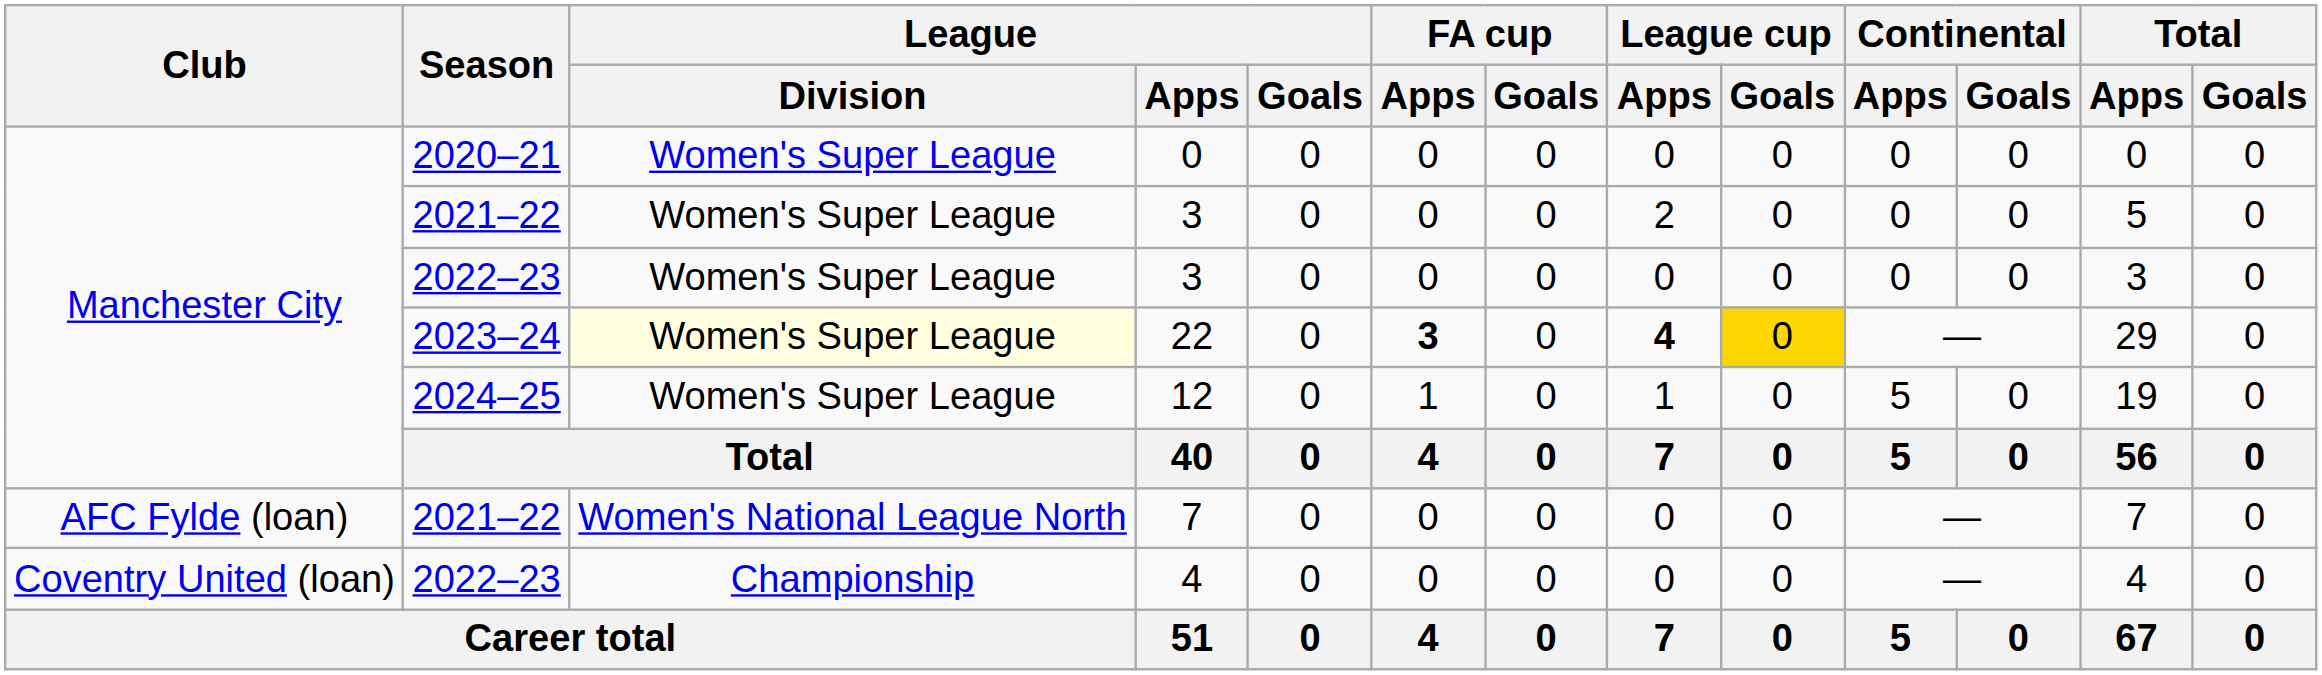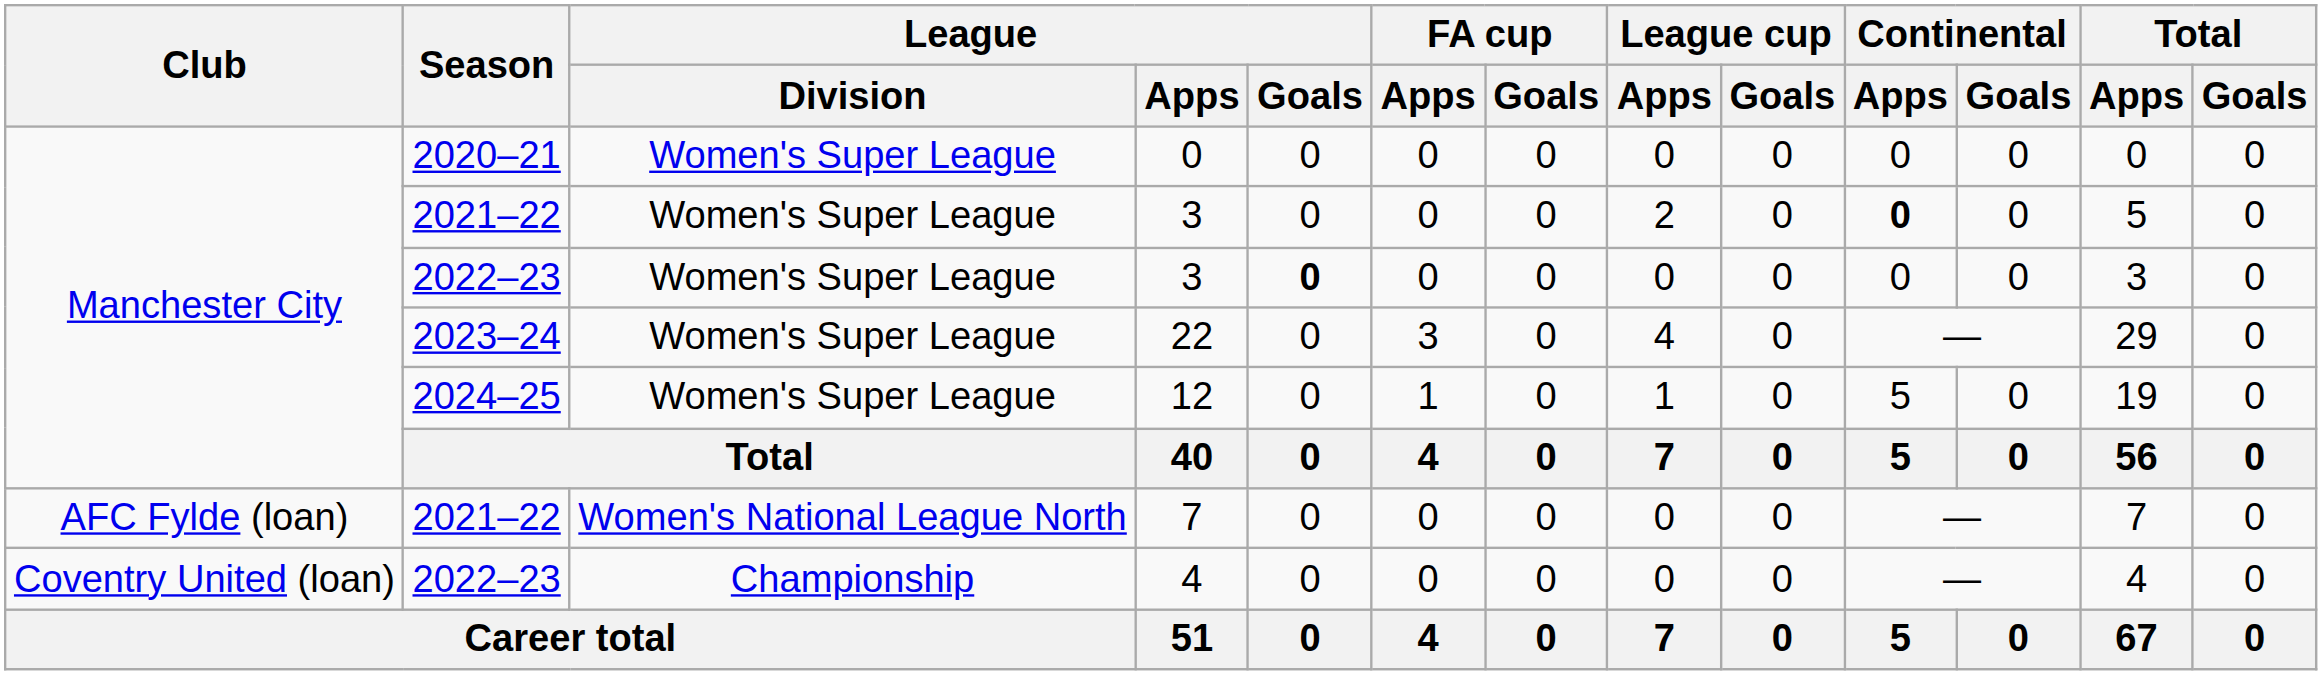(1900, 215) normal -> (1900, 215) bold
(1310, 276) normal -> (1310, 276) bold
(853, 336) lightyellow background -> (853, 336) no background
(1428, 336) bold -> (1428, 336) normal
(1664, 336) bold -> (1664, 336) normal
(1782, 336) gold background -> (1782, 336) no background
